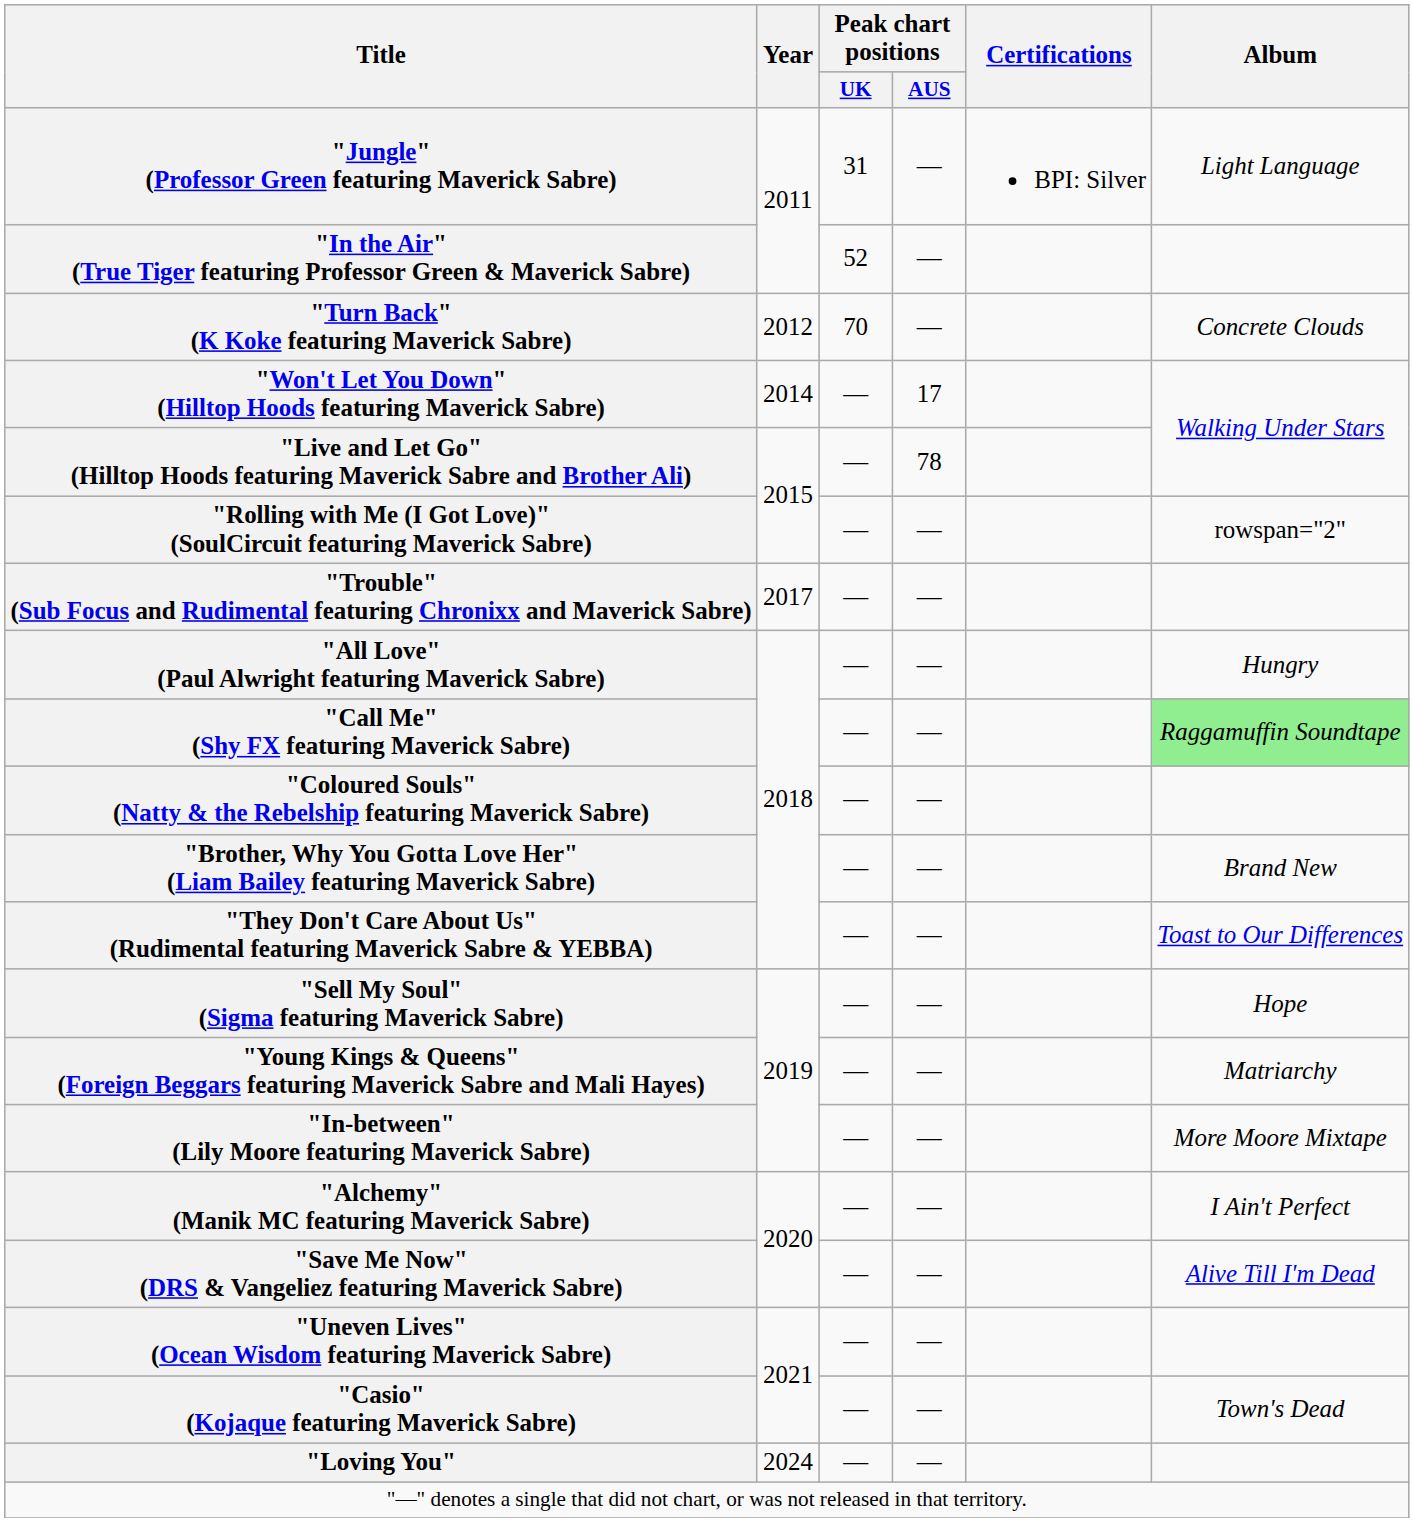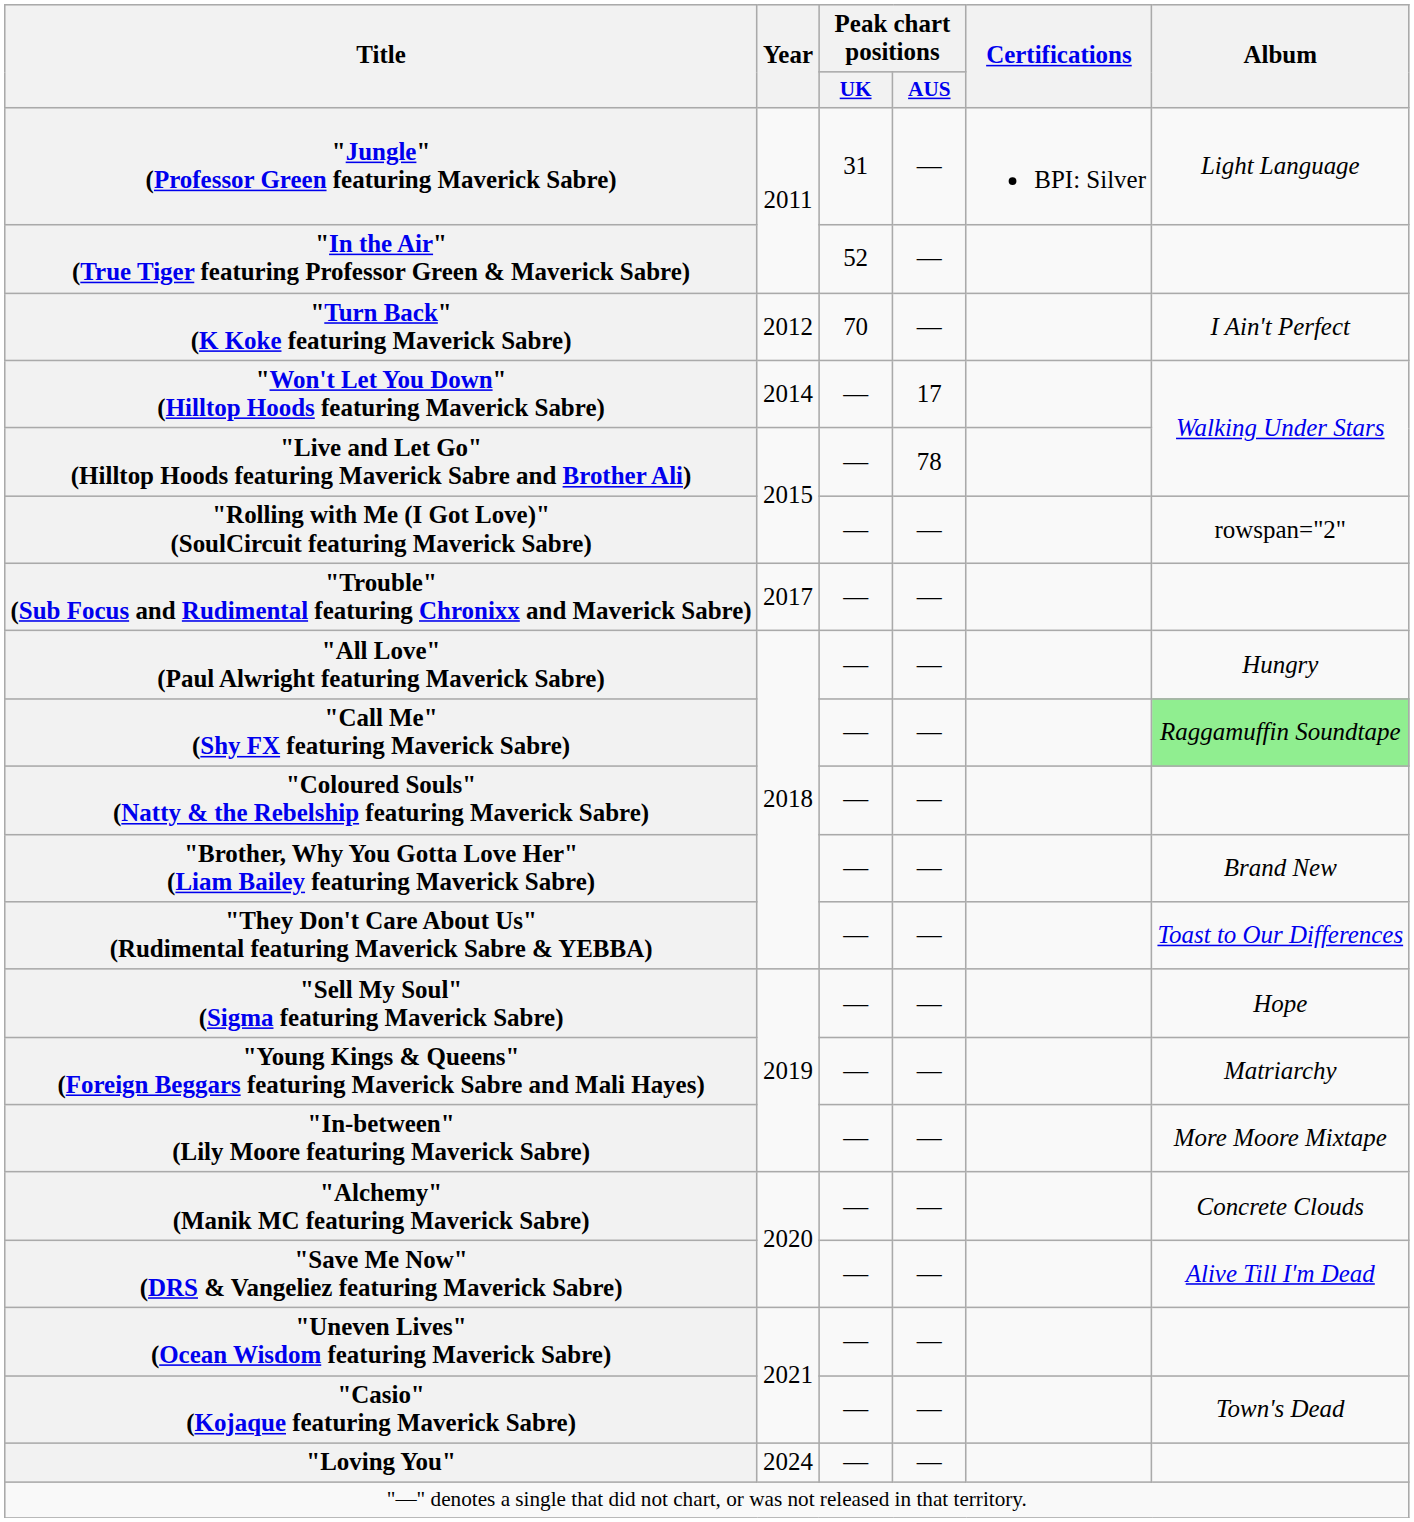(1280, 326) Concrete Clouds -> (1280, 326) I Ain't Perfect
(1280, 1205) I Ain't Perfect -> (1280, 1205) Concrete Clouds
